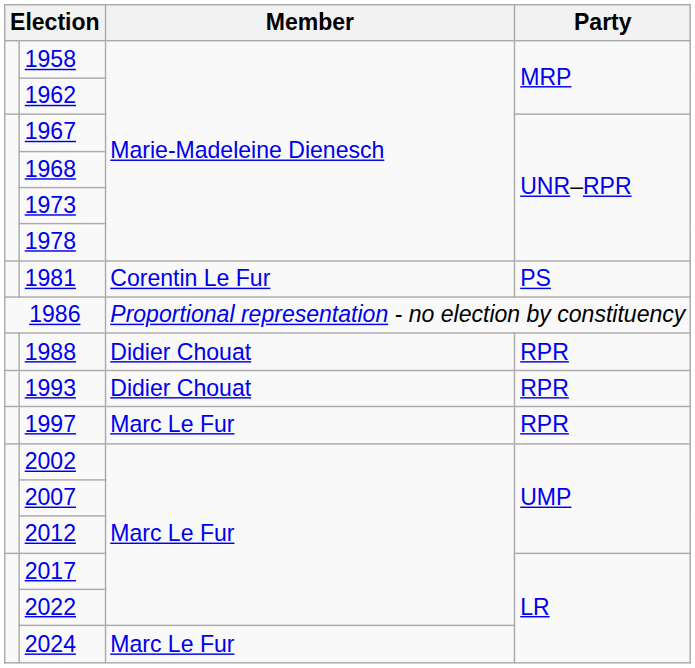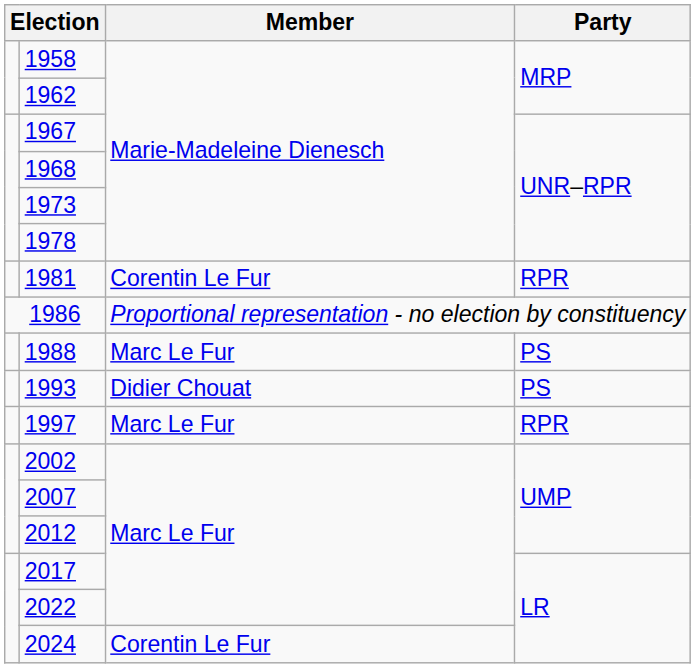(536, 278) PS -> (545, 278) RPR
(181, 351) Didier Chouat -> (172, 351) Marc Le Fur
(545, 351) RPR -> (536, 351) PS
(545, 388) RPR -> (536, 388) PS
(172, 643) Marc Le Fur -> (190, 643) Corentin Le Fur
